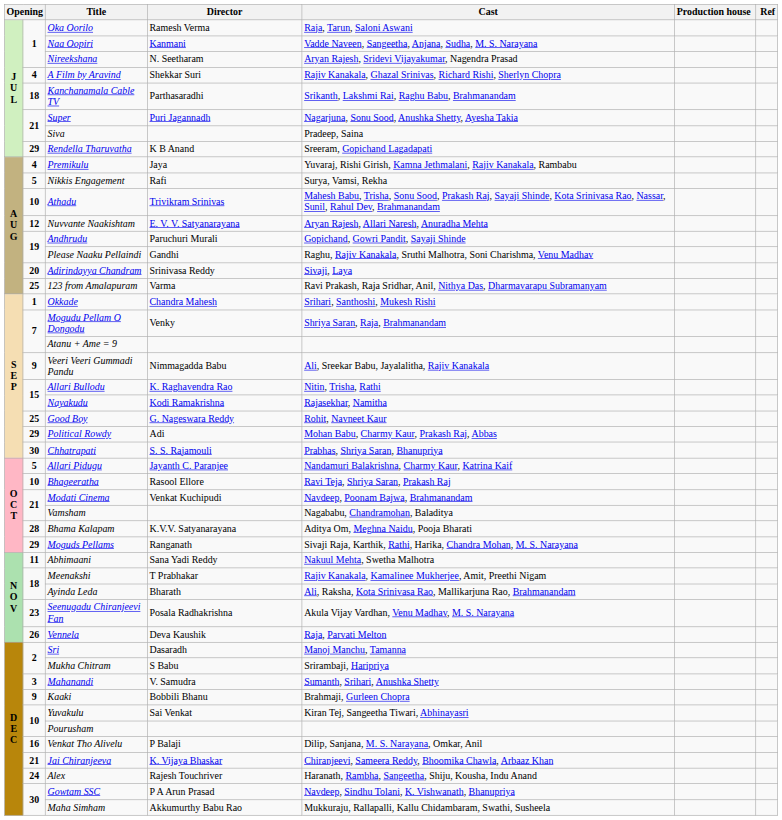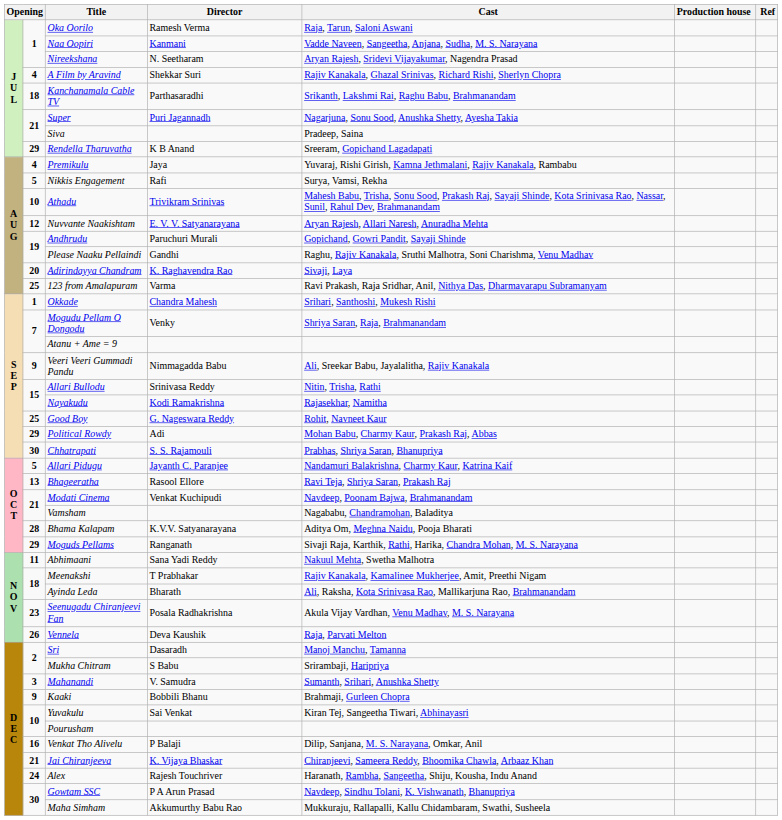(182, 270) Srinivasa Reddy -> (191, 270) K. Raghavendra Rao
(191, 387) K. Raghavendra Rao -> (182, 387) Srinivasa Reddy
(34, 481) 10 -> (34, 481) 13
